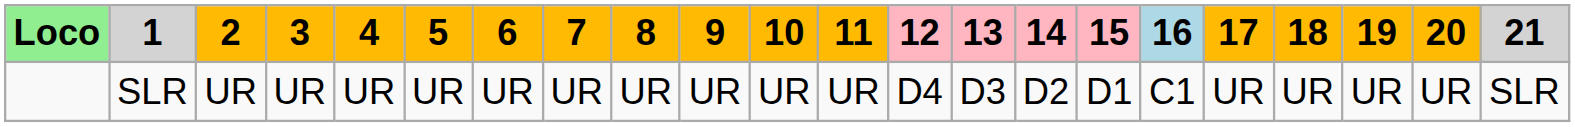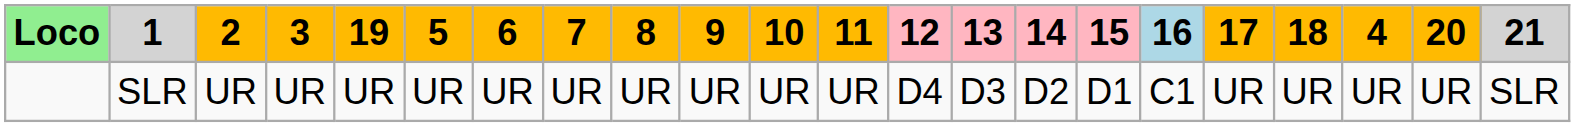columns swapped: (369, 33) <-> (1377, 33)
